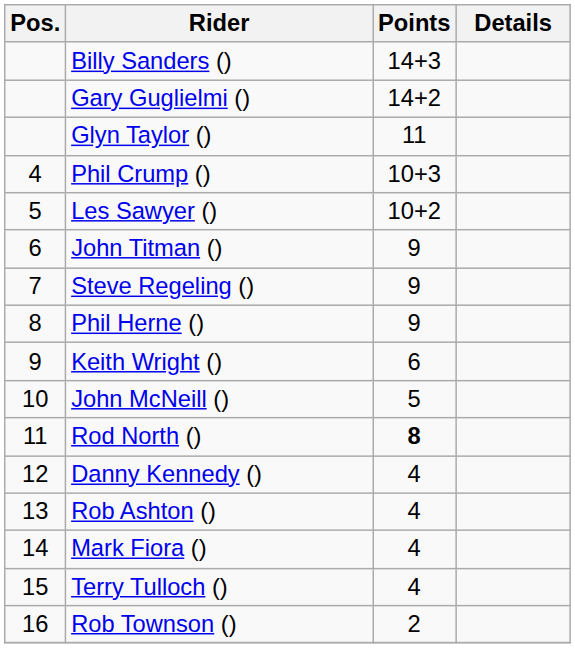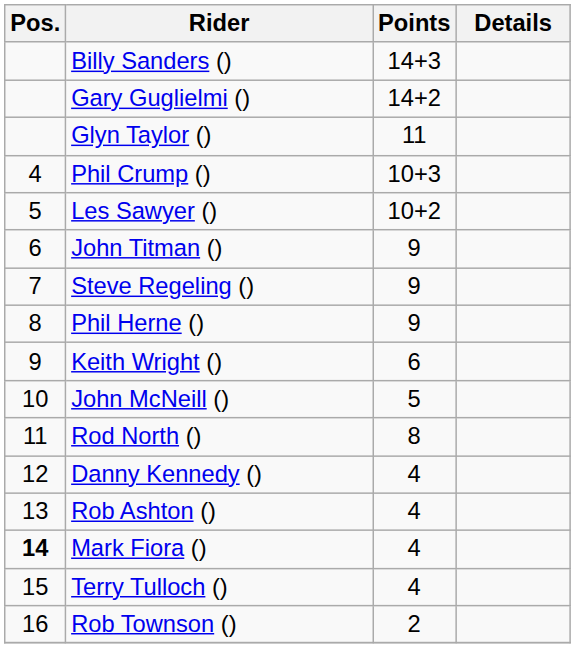(414, 436) bold -> (414, 436) normal
(35, 549) normal -> (35, 549) bold
